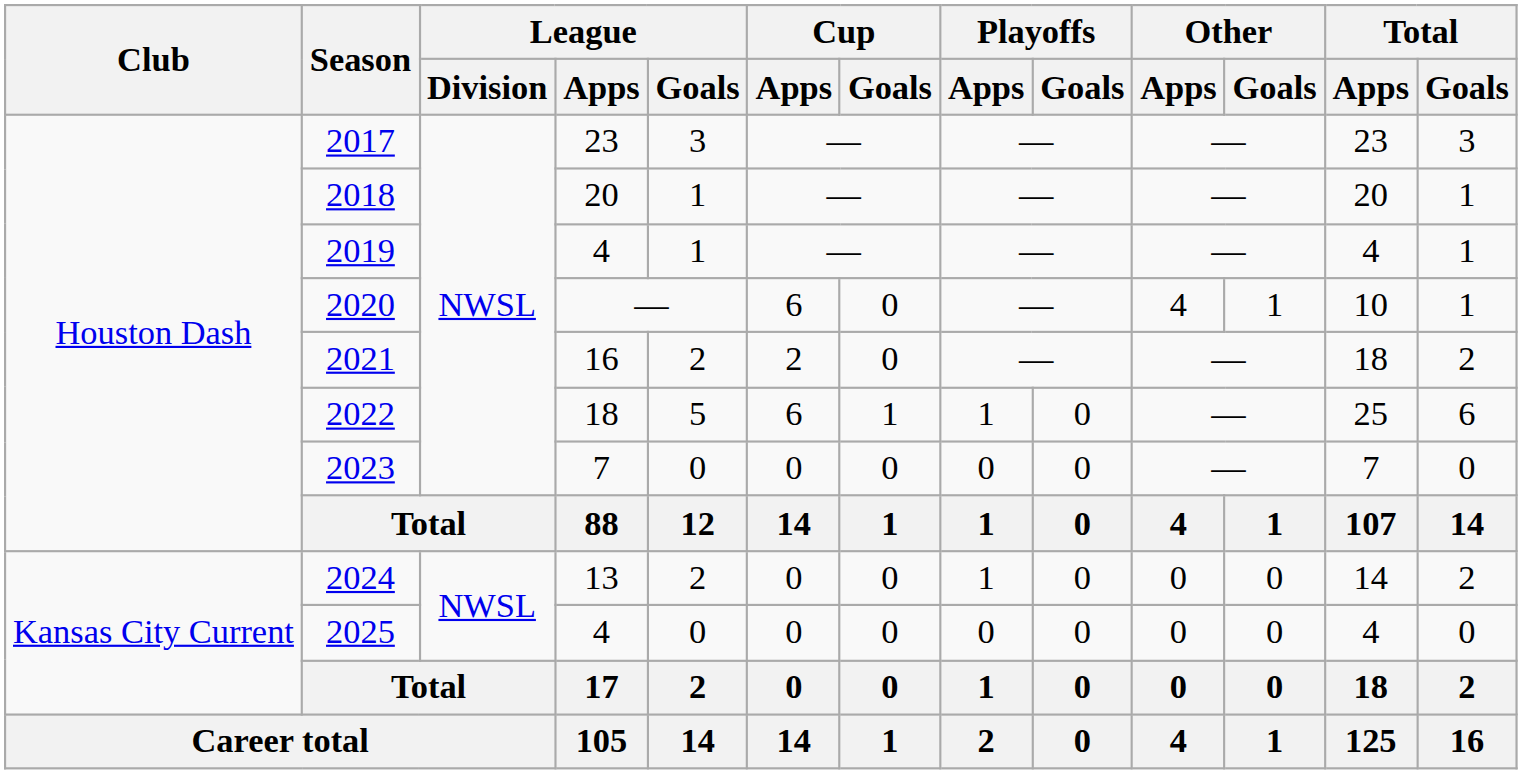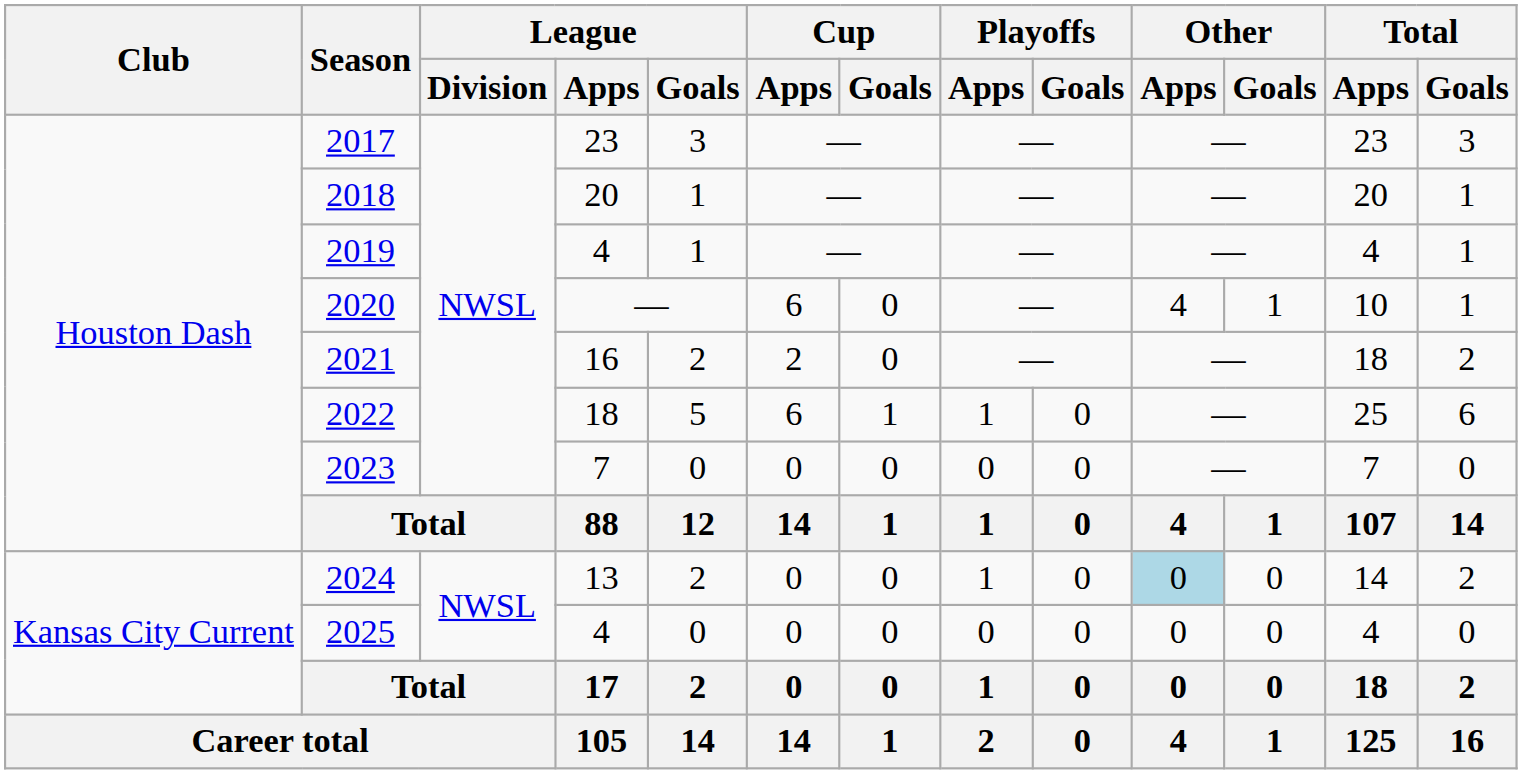(1178, 577) no background -> (1178, 577) lightblue background
